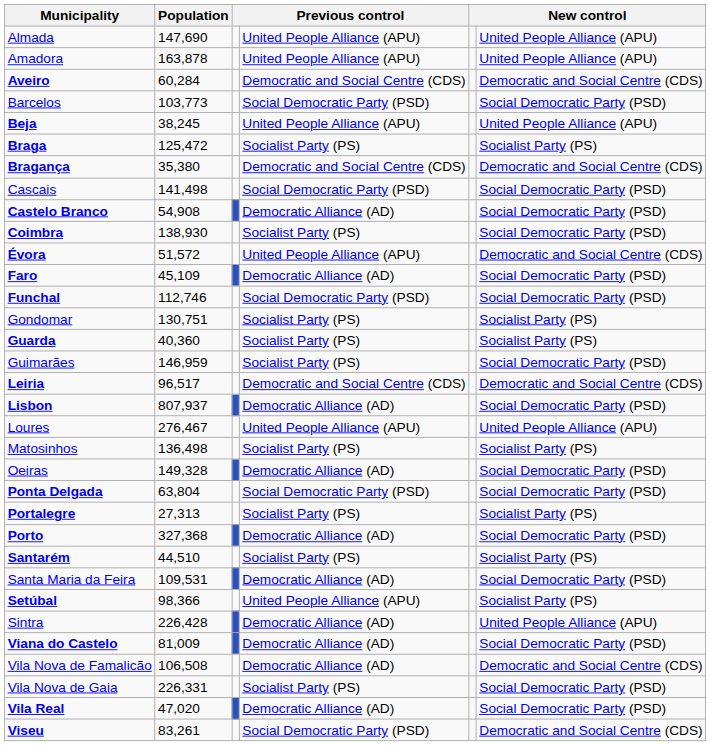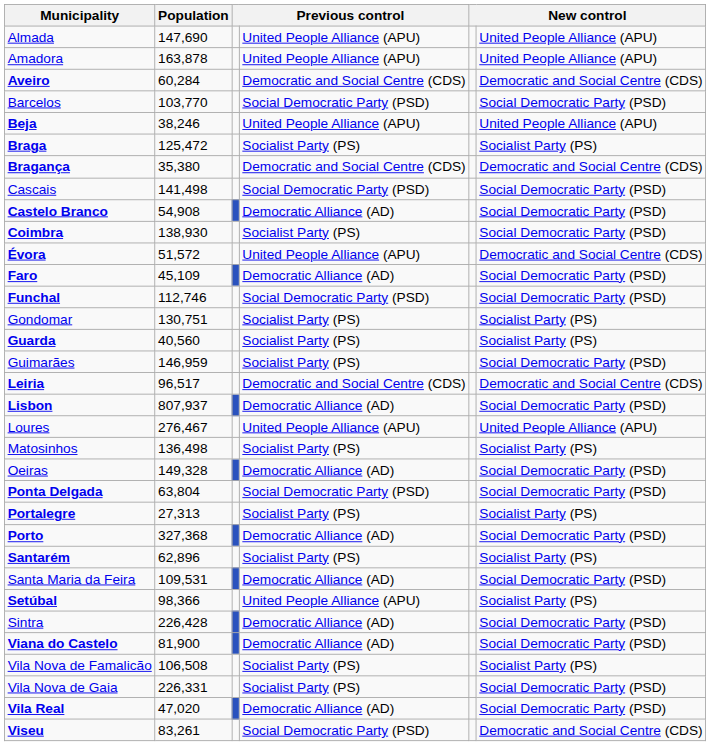(183, 102) 103,773 -> (183, 102) 103,770
(179, 124) 38,245 -> (179, 124) 38,246
(179, 340) 40,360 -> (179, 340) 40,560
(179, 557) 44,510 -> (179, 557) 62,896
(568, 622) United People Alliance (APU) -> (573, 622) Social Democratic Party (PSD)
(179, 643) 81,009 -> (179, 643) 81,900
(318, 665) Democratic Alliance (AD) -> (301, 665) Socialist Party (PS)
(591, 665) Democratic and Social Centre (CDS) -> (538, 665) Socialist Party (PS)
